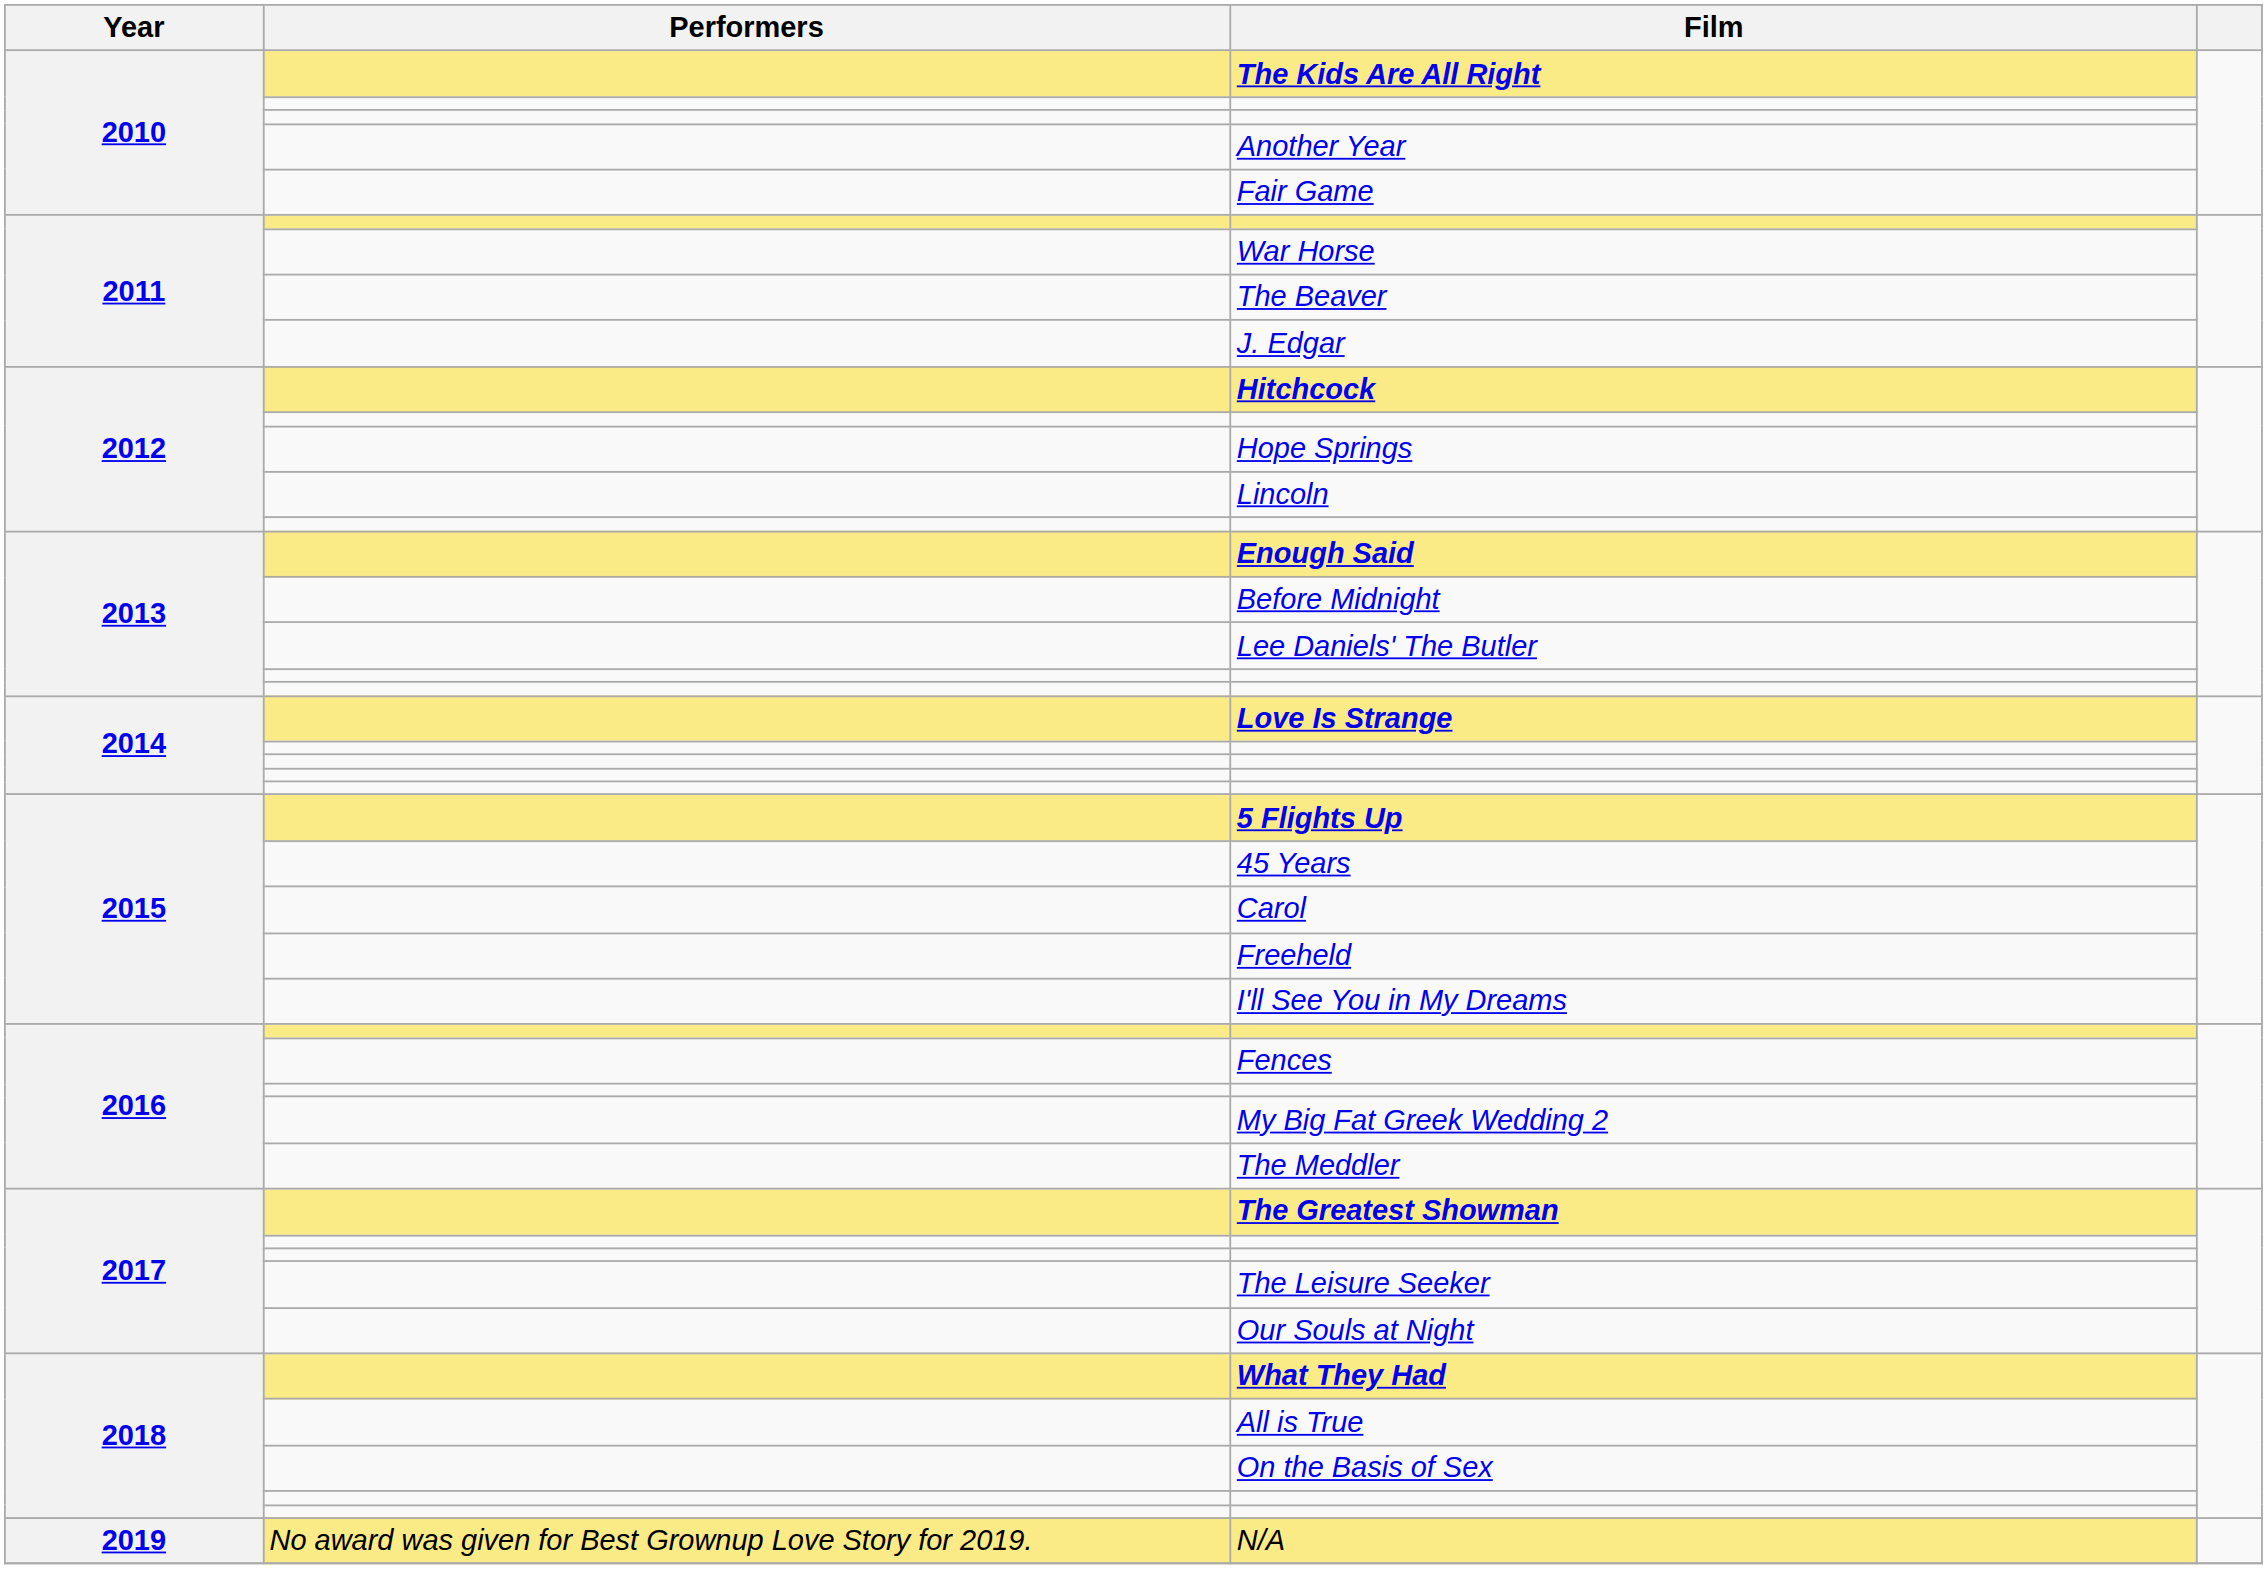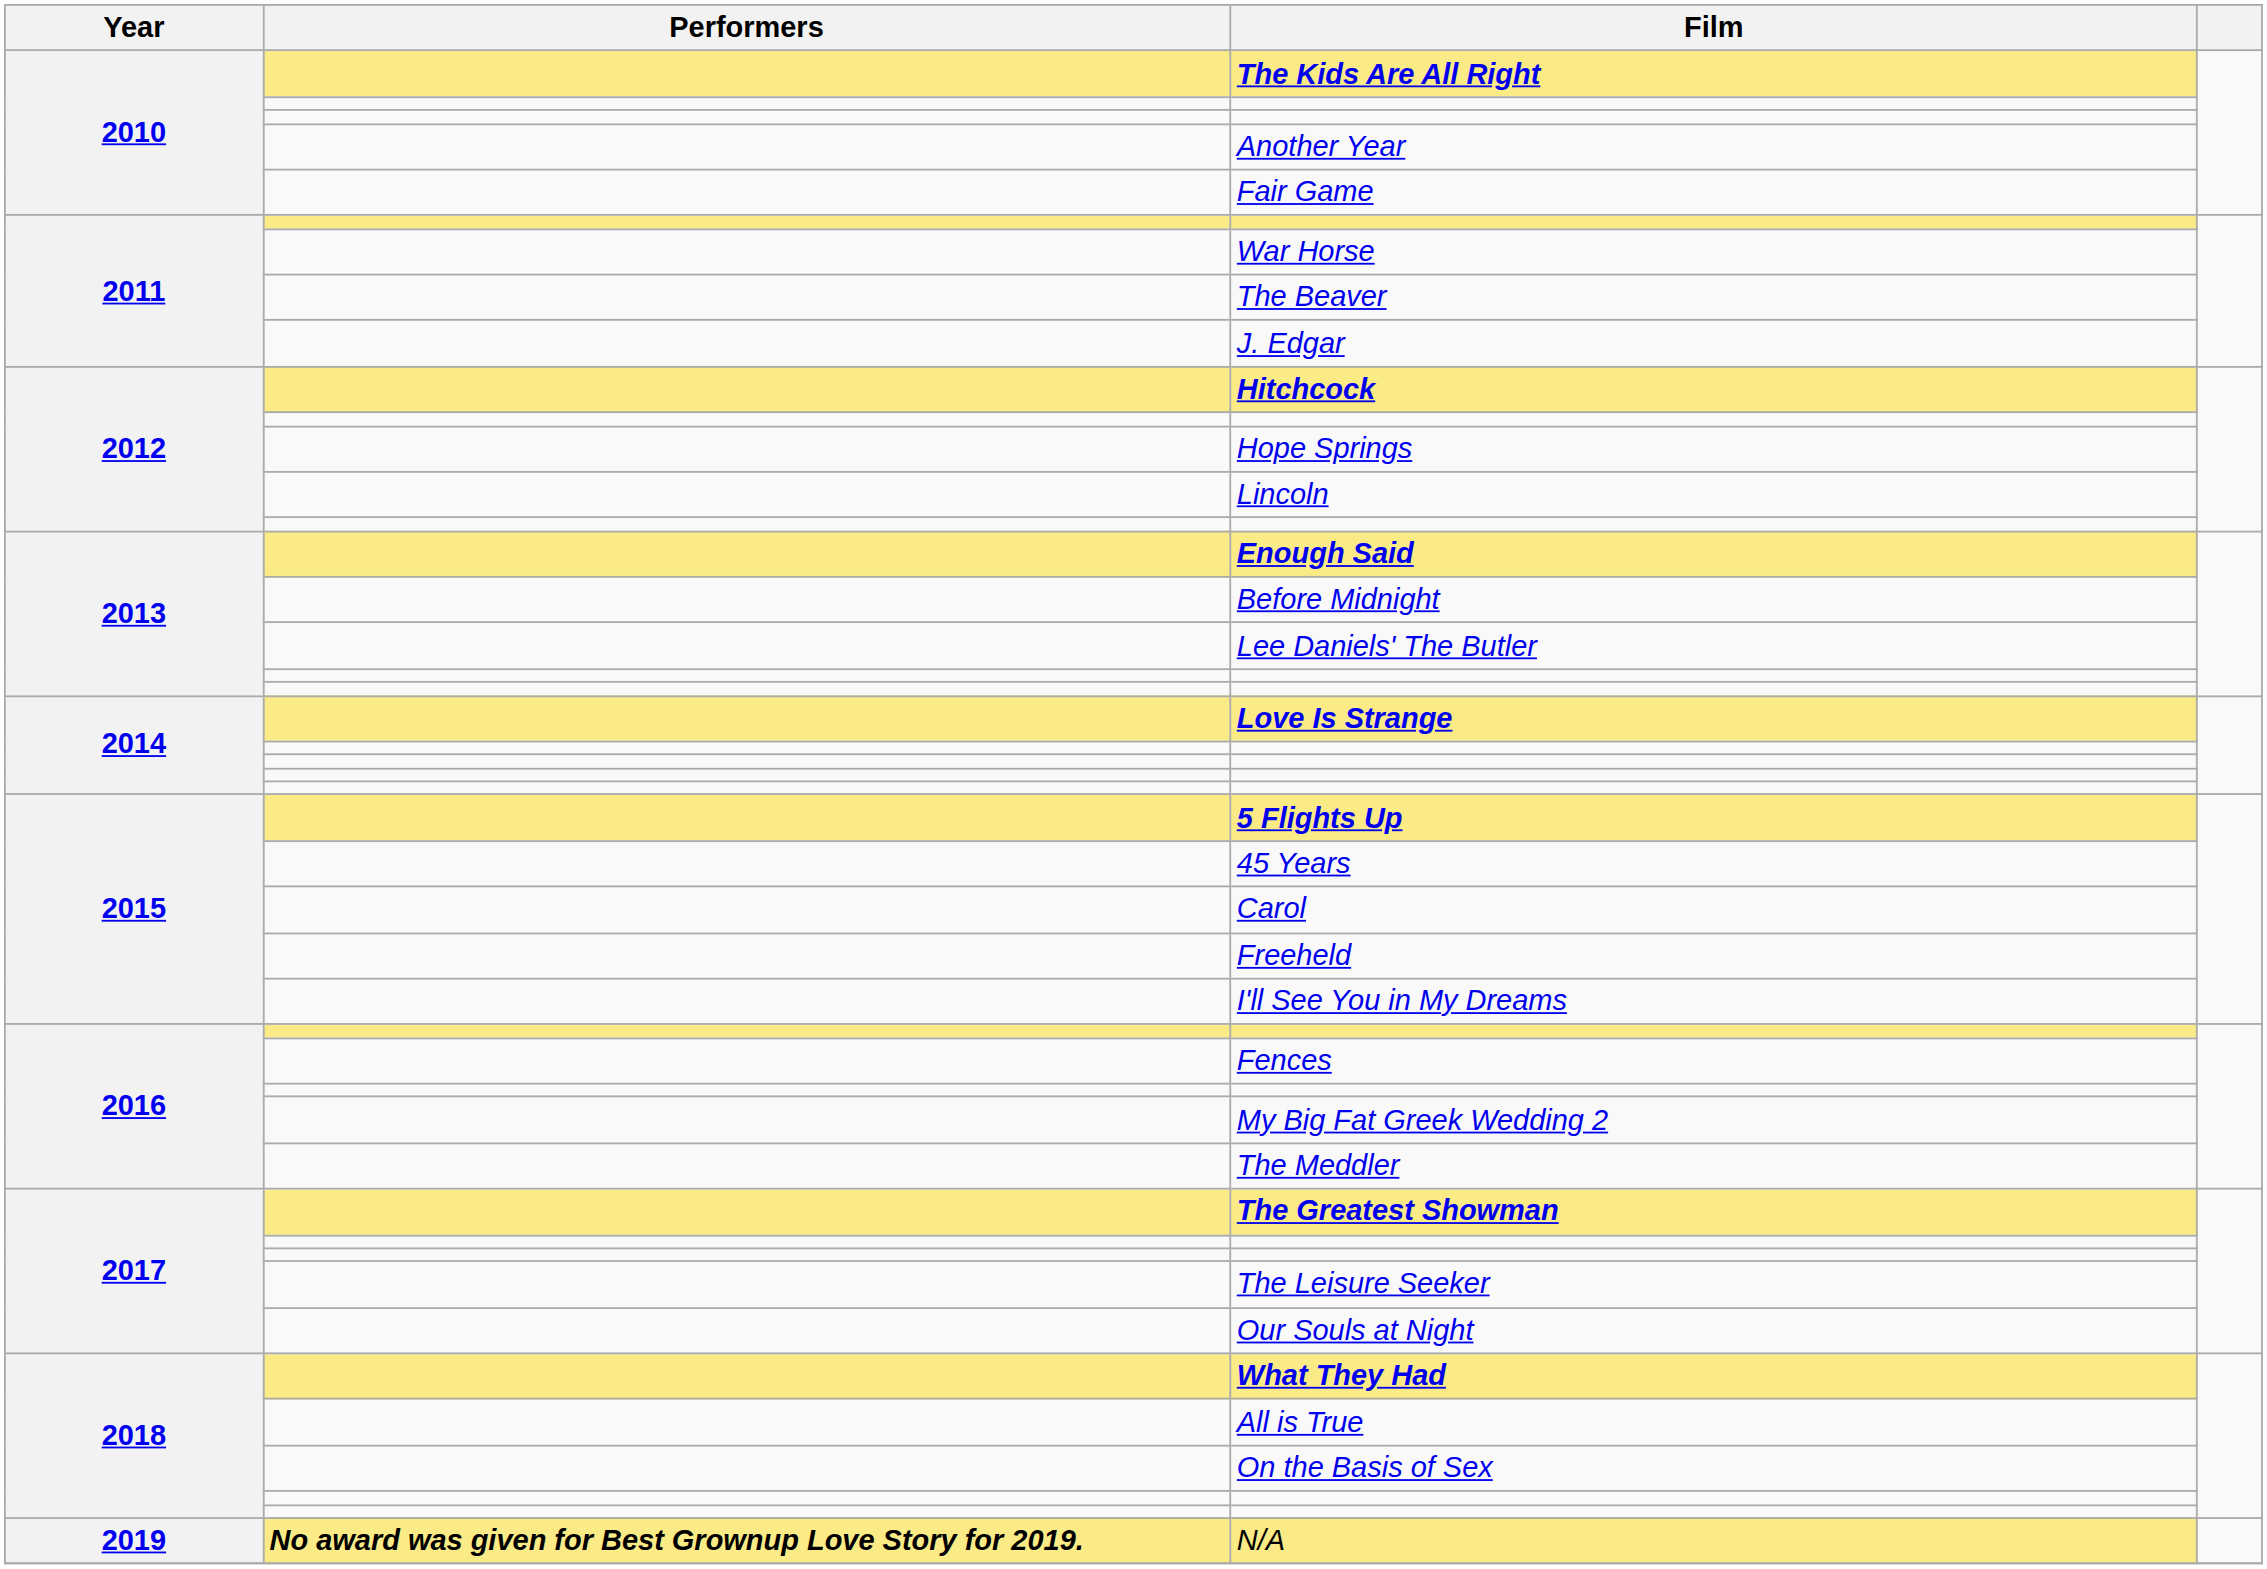(651, 1540) normal -> (677, 1540) bold
